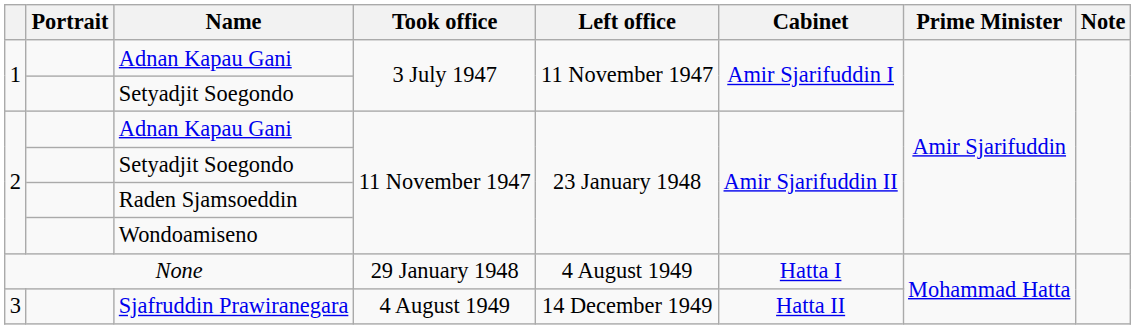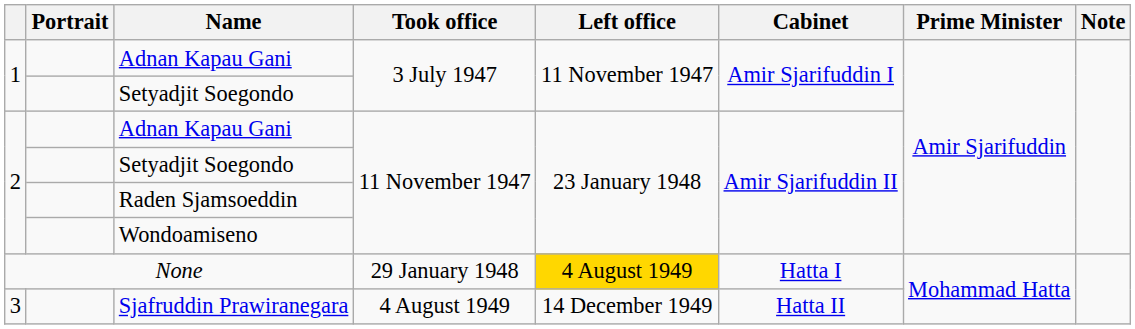(627, 270) no background -> (627, 270) gold background
